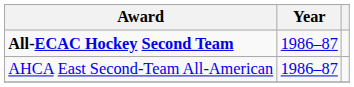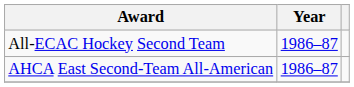(121, 43) bold -> (117, 43) normal
